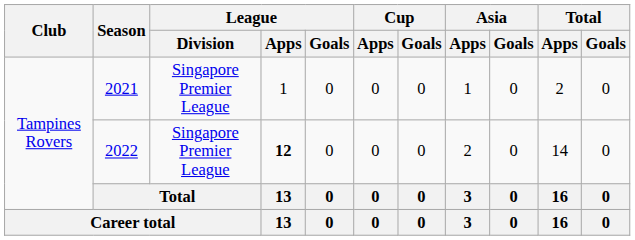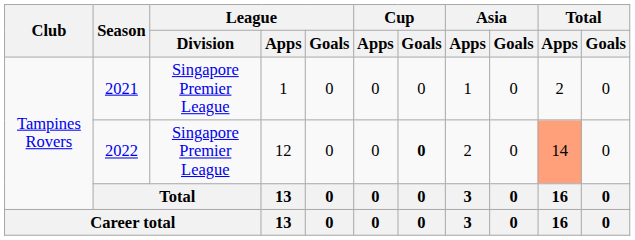(283, 151) bold -> (283, 151) normal
(421, 151) normal -> (421, 151) bold
(560, 151) no background -> (560, 151) lightsalmon background
